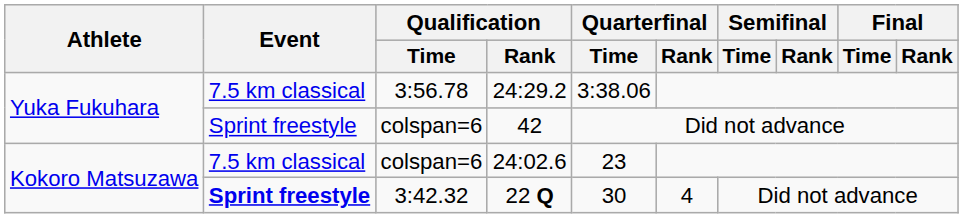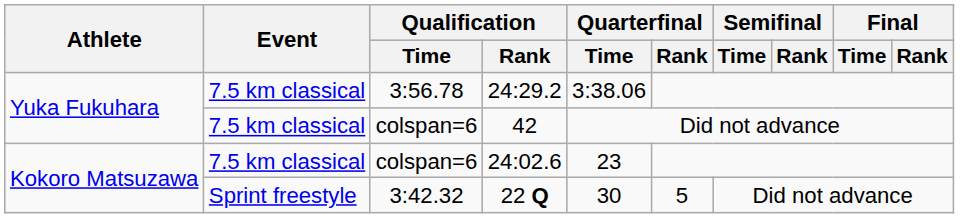(283, 126) Sprint freestyle -> (287, 126) 7.5 km classical
(290, 196) bold -> (283, 196) normal
(687, 196) 4 -> (682, 196) 5
